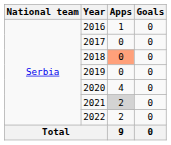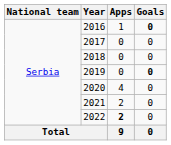(150, 27) normal -> (150, 27) bold
(121, 57) lightsalmon background -> (121, 57) no background
(150, 72) normal -> (150, 72) bold
(121, 102) lightgrey background -> (121, 102) no background
(121, 117) normal -> (121, 117) bold
